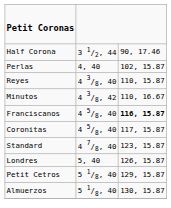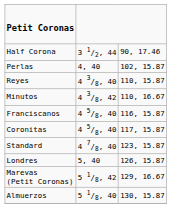(142, 113) bold -> (142, 113) normal
- row: (33, 174)
+ row: (40, 177)
